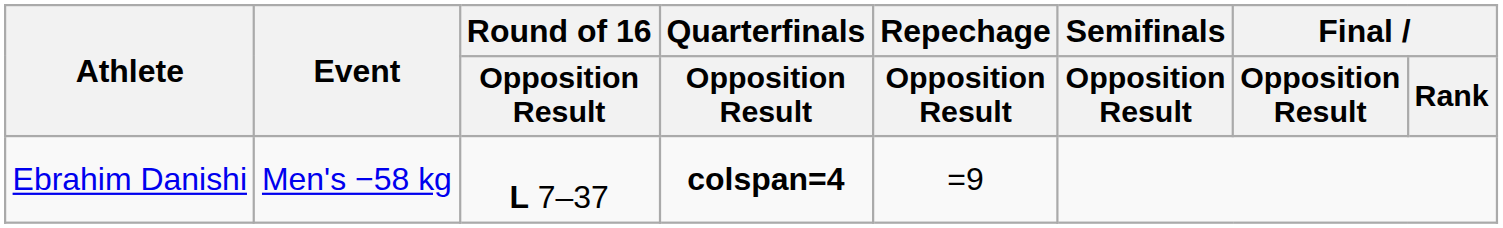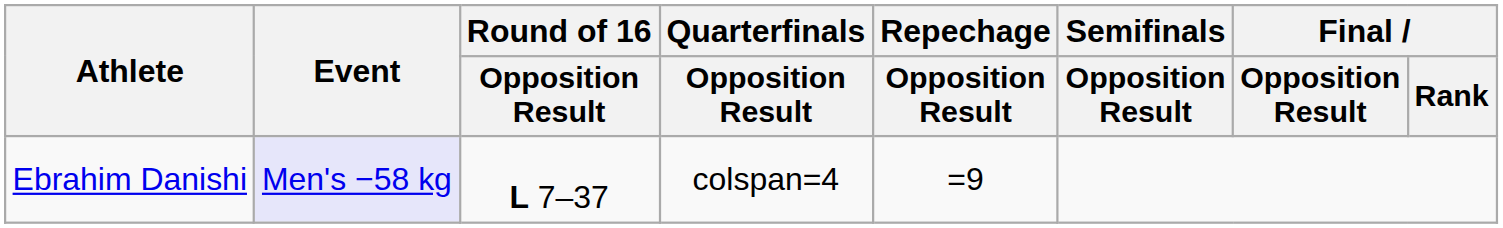(357, 180) no background -> (357, 180) lavender background
(766, 180) bold -> (766, 180) normal
